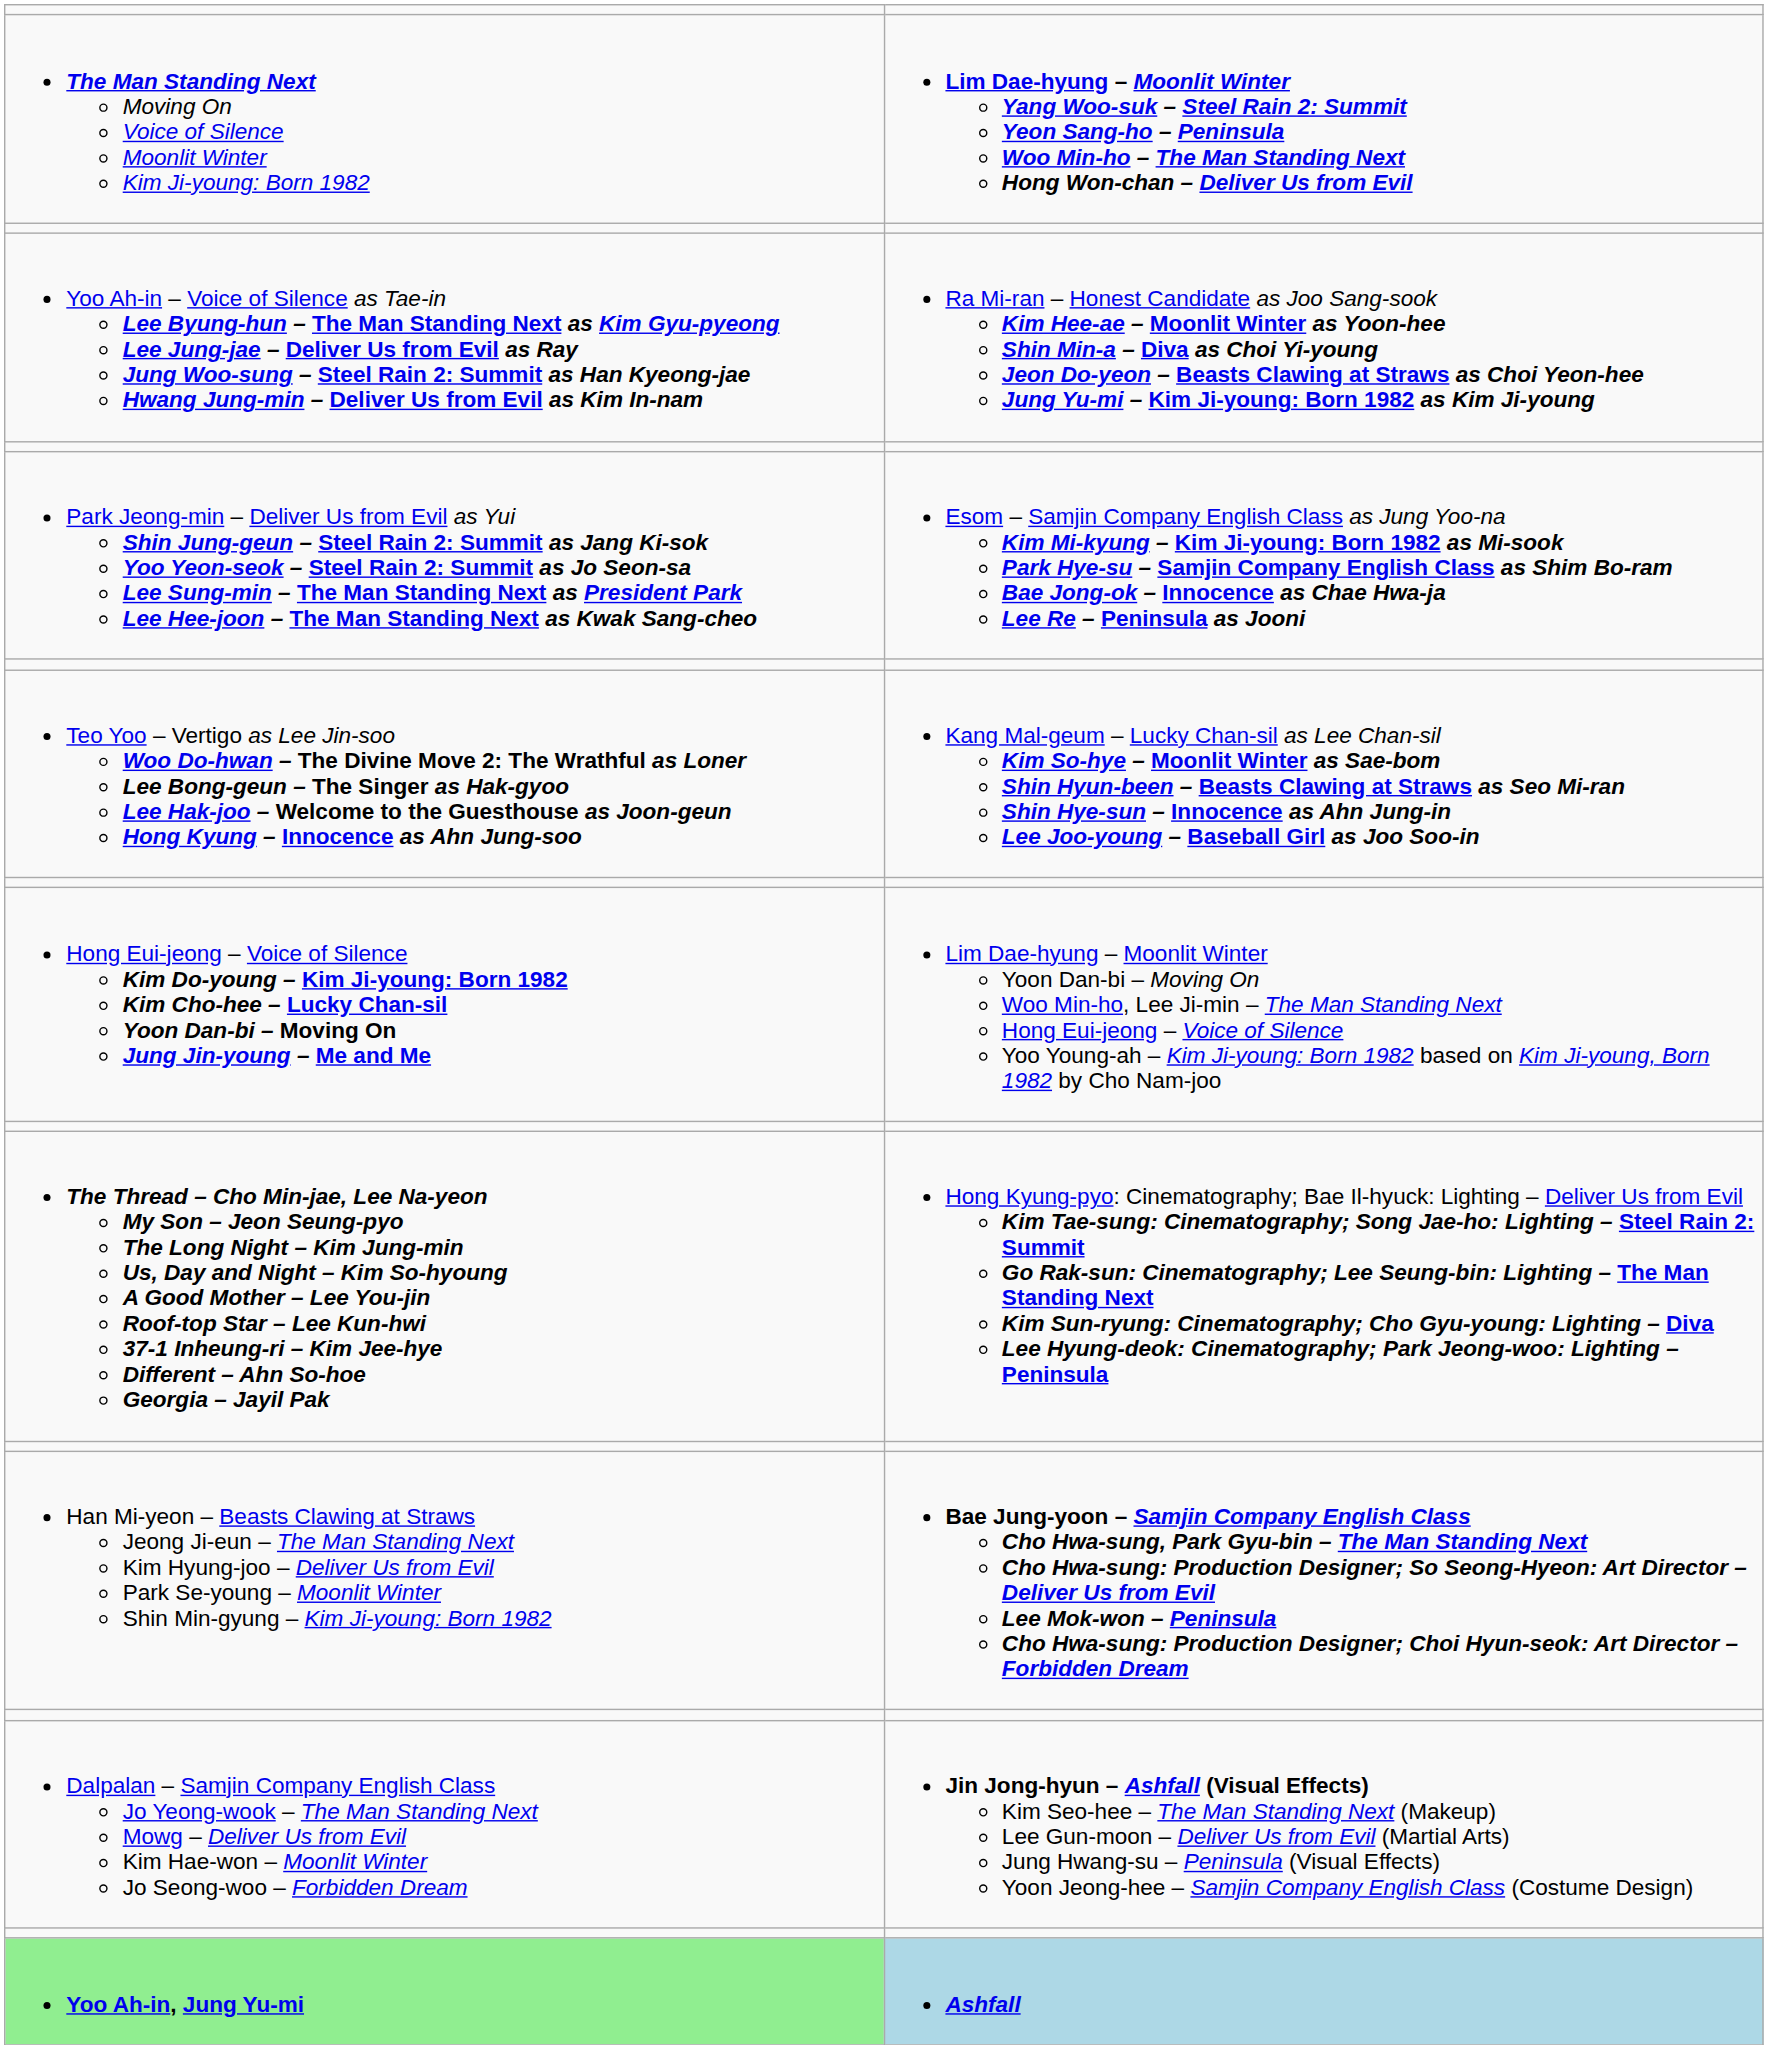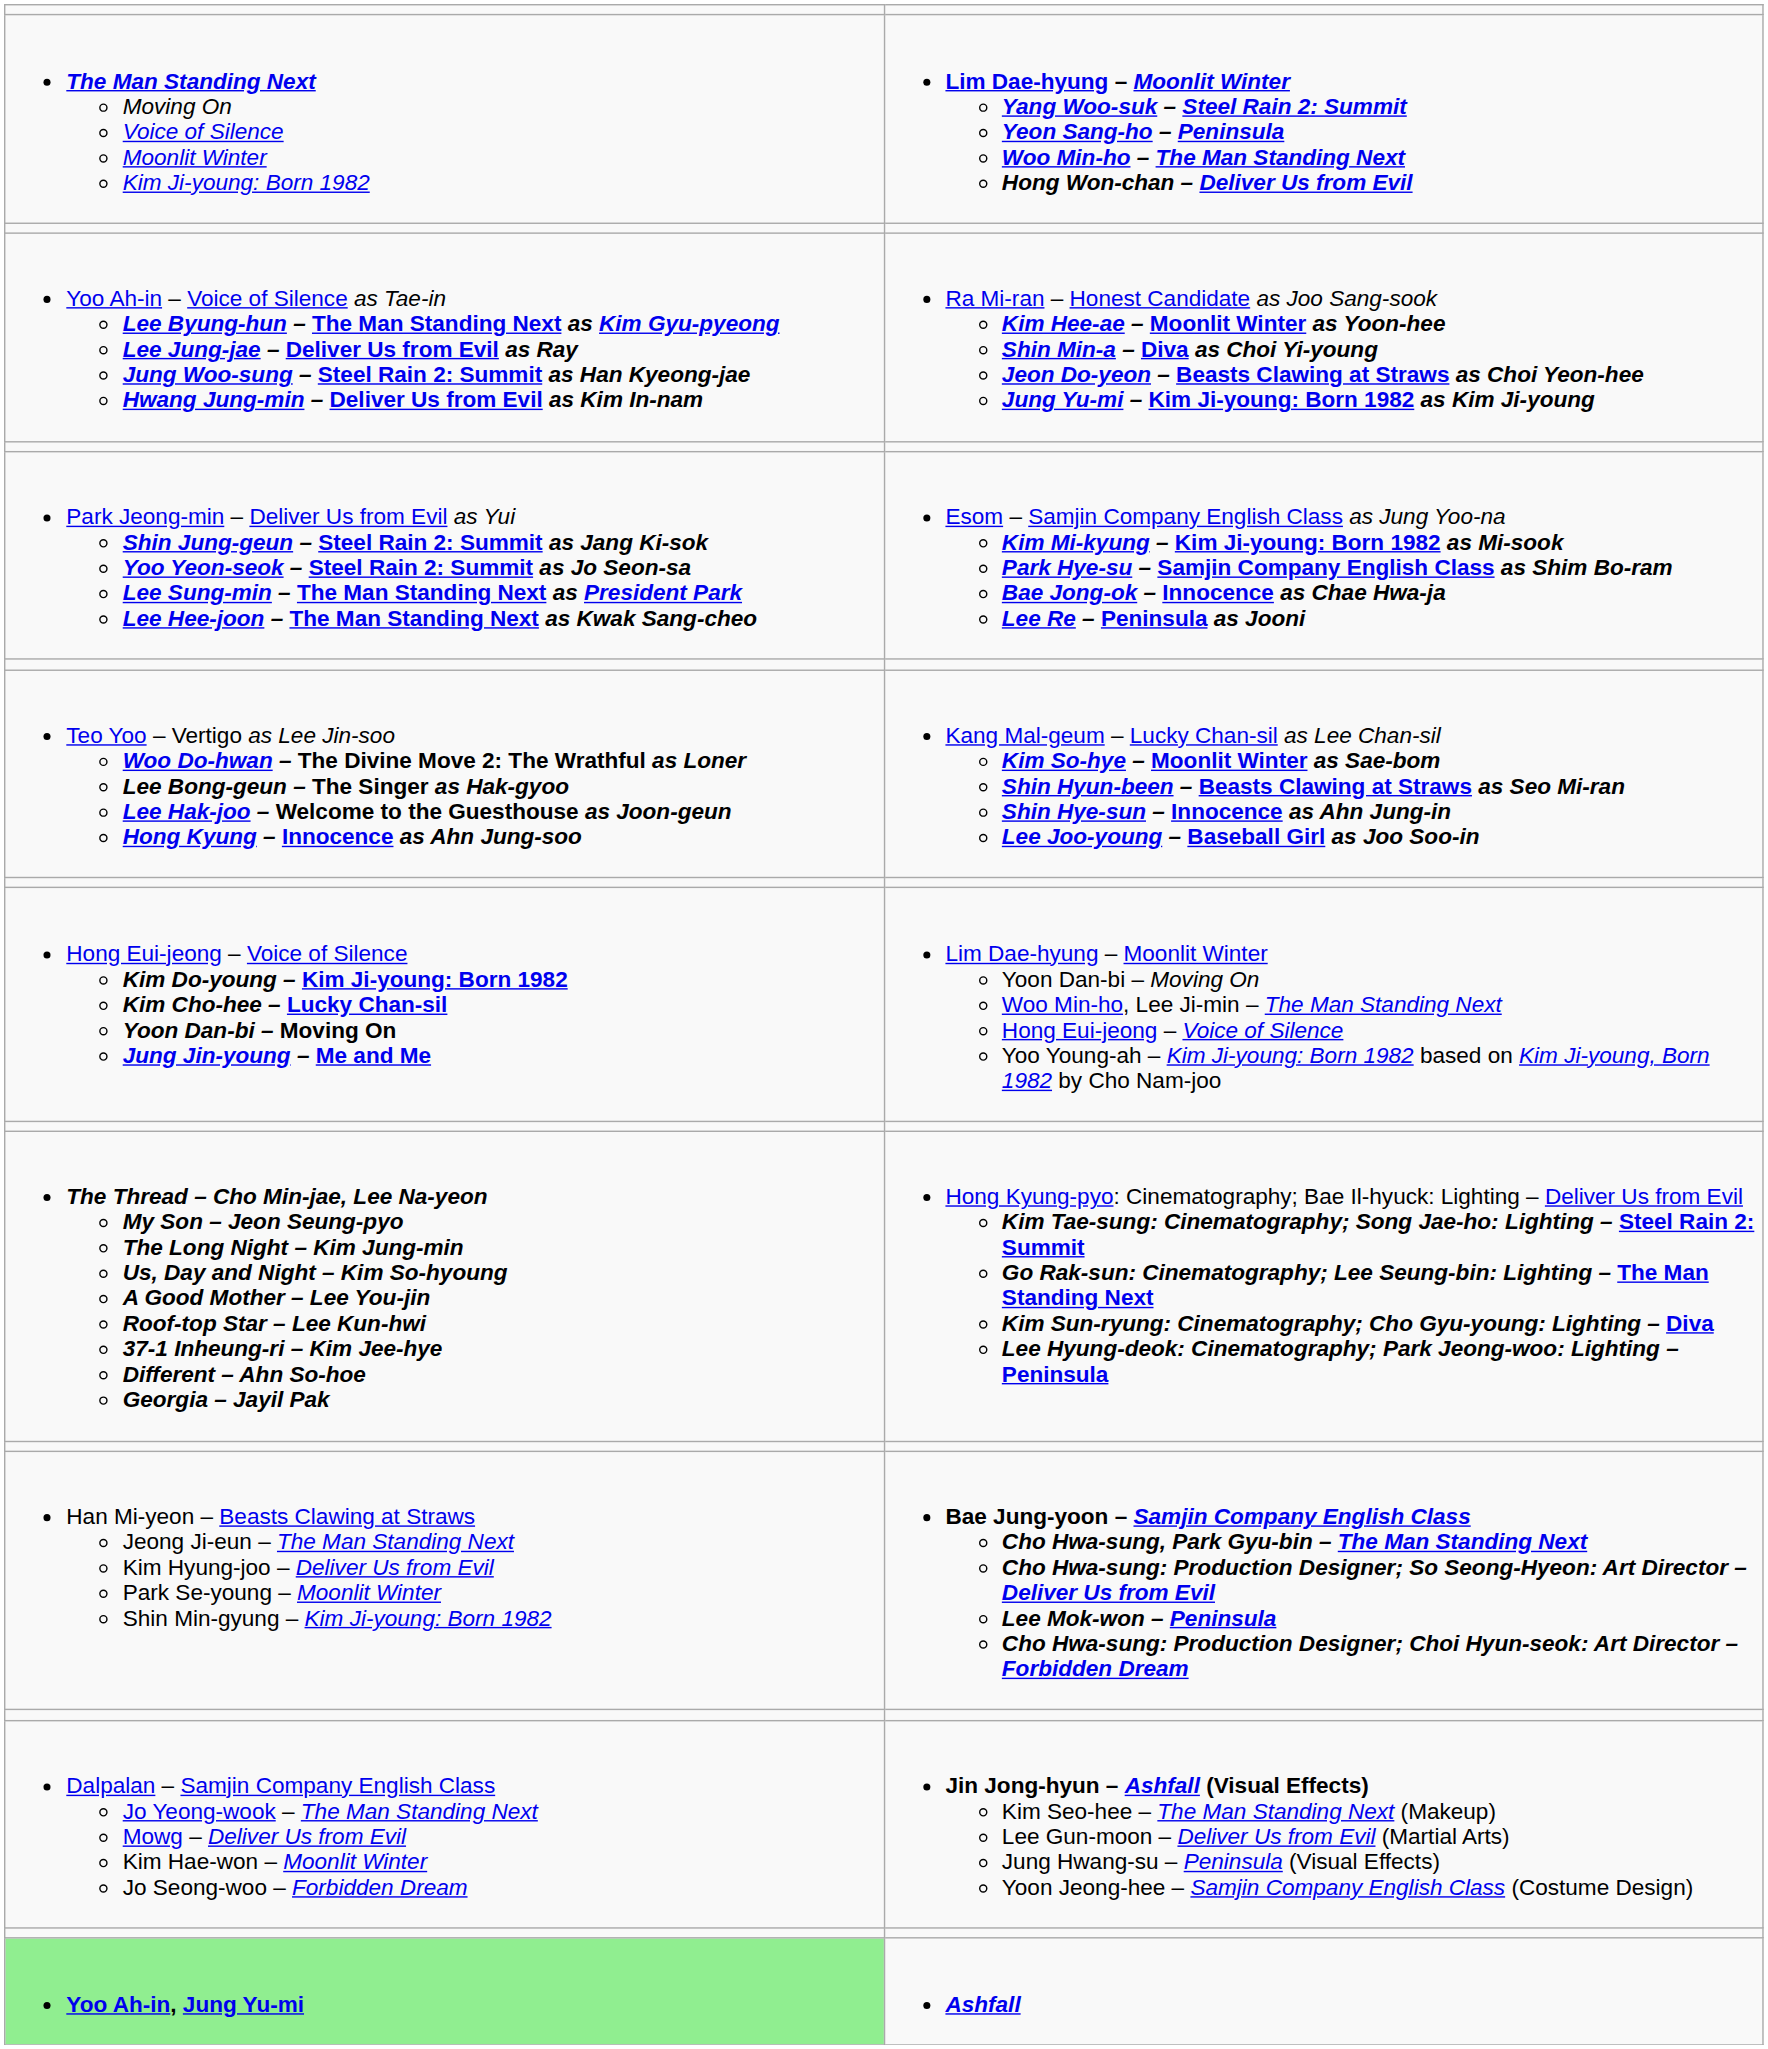(1323, 2004) lightblue background -> (1323, 2004) no background
